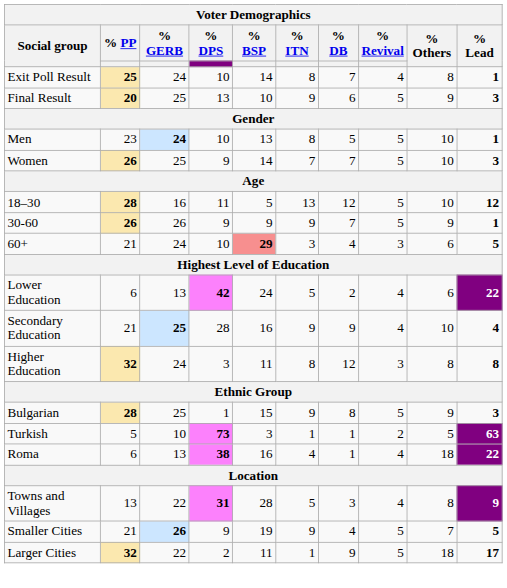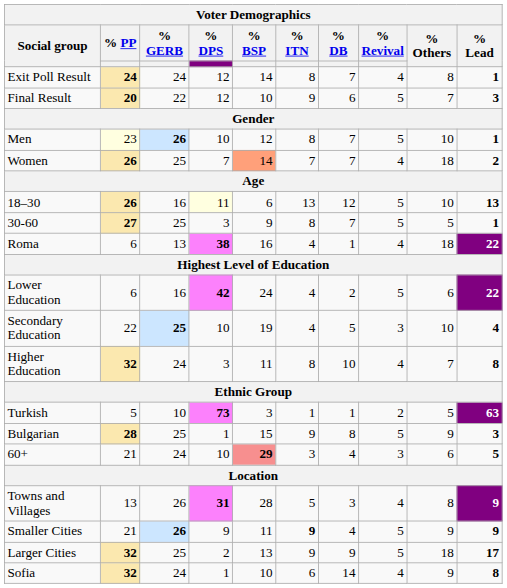(130, 77) 25 -> (130, 77) 24
(223, 77) 10 -> (223, 77) 12
(180, 98) 25 -> (180, 98) 22
(223, 98) 13 -> (223, 98) 12
(451, 98) 9 -> (451, 98) 7
(130, 139) no background -> (130, 139) lightyellow background
(180, 139) 24 -> (180, 139) 26
(266, 139) 13 -> (266, 139) 12
(352, 139) 5 -> (352, 139) 7
(226, 160) 9 -> (226, 160) 7
(266, 160) no background -> (266, 160) lightsalmon background
(401, 160) 5 -> (401, 160) 4
(447, 160) 10 -> (447, 160) 18
(496, 160) 3 -> (496, 160) 2
(130, 202) 28 -> (130, 202) 26
(223, 202) no background -> (223, 202) lightyellow background
(269, 202) 5 -> (269, 202) 6
(493, 202) 12 -> (493, 202) 13
(130, 222) 26 -> (130, 222) 27
(180, 222) 26 -> (180, 222) 25
(226, 222) 9 -> (226, 222) 3
(312, 222) 9 -> (312, 222) 8
(451, 222) 9 -> (451, 222) 5
rows swapped: (18, 243) <-> (23, 454)
(180, 292) 13 -> (180, 292) 16
(312, 292) 5 -> (312, 292) 4
(401, 292) 4 -> (401, 292) 5
(130, 328) 21 -> (130, 328) 22
(223, 328) 28 -> (223, 328) 10
(266, 328) 16 -> (266, 328) 19
(312, 328) 9 -> (312, 328) 4
(352, 328) 9 -> (352, 328) 5
(401, 328) 4 -> (401, 328) 3
(349, 363) 12 -> (349, 363) 10
(401, 363) 3 -> (401, 363) 4
(451, 363) 8 -> (451, 363) 7
rows swapped: (33, 412) <-> (28, 433)
(180, 503) 22 -> (180, 503) 26
(266, 531) 19 -> (266, 531) 11
(312, 531) normal -> (312, 531) bold
(451, 531) 7 -> (451, 531) 9
(496, 531) 5 -> (496, 531) 9
(180, 552) 22 -> (180, 552) 25
(266, 552) 11 -> (266, 552) 13
(312, 552) 1 -> (312, 552) 9
+ row: (21, 573)
